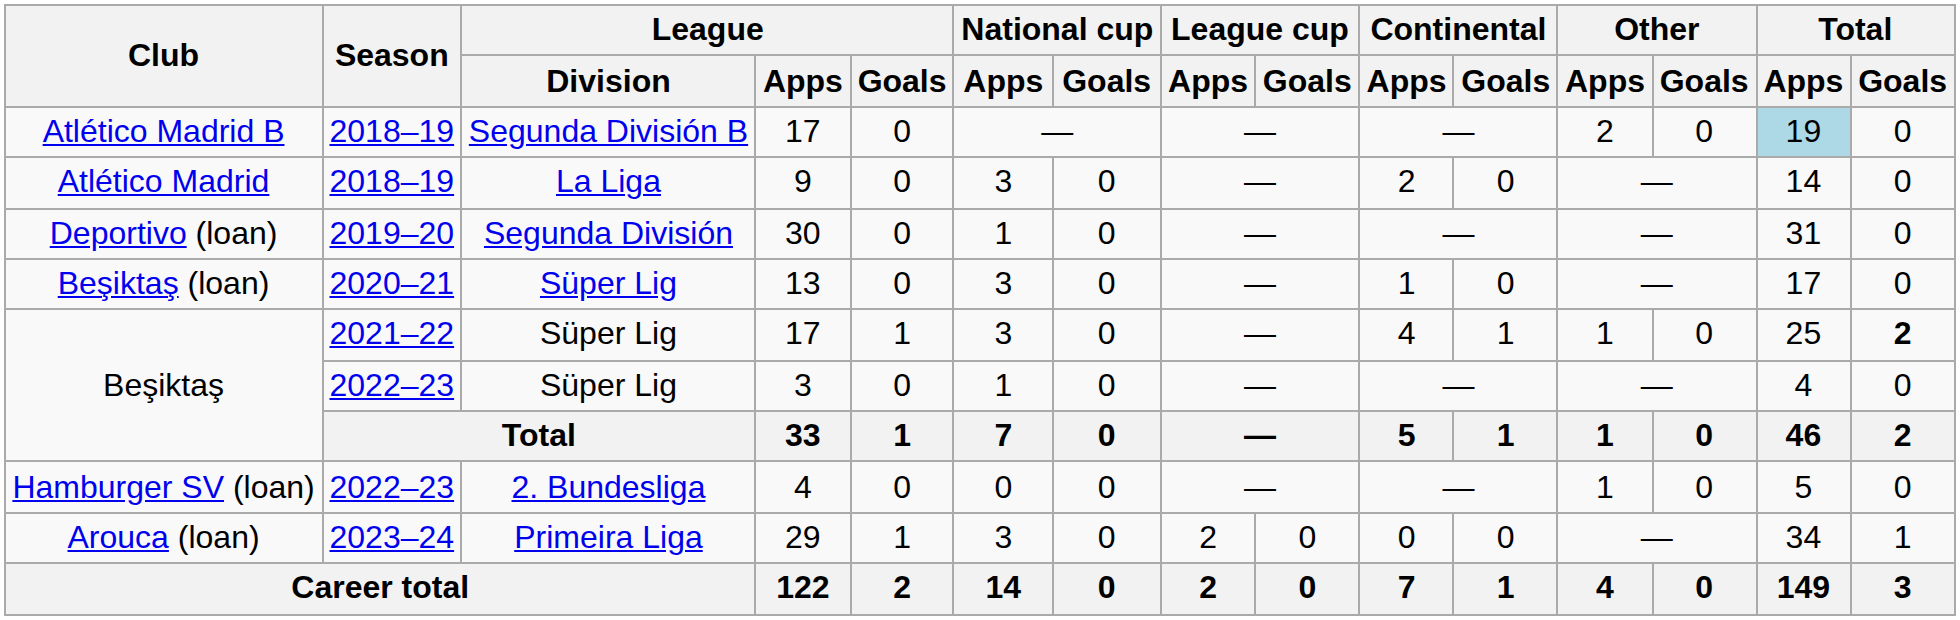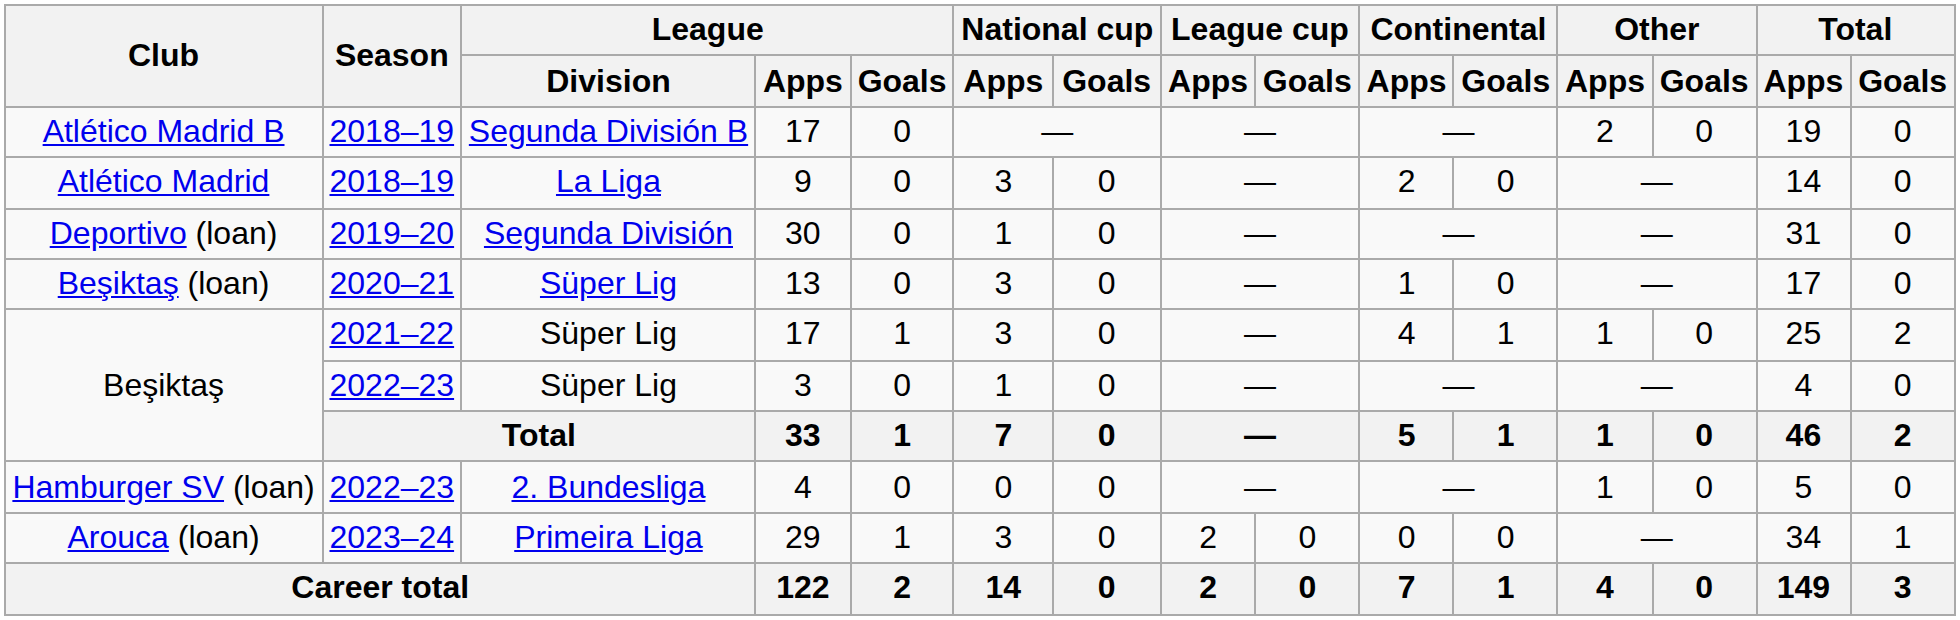(1803, 131) lightblue background -> (1803, 131) no background
(1903, 334) bold -> (1903, 334) normal
